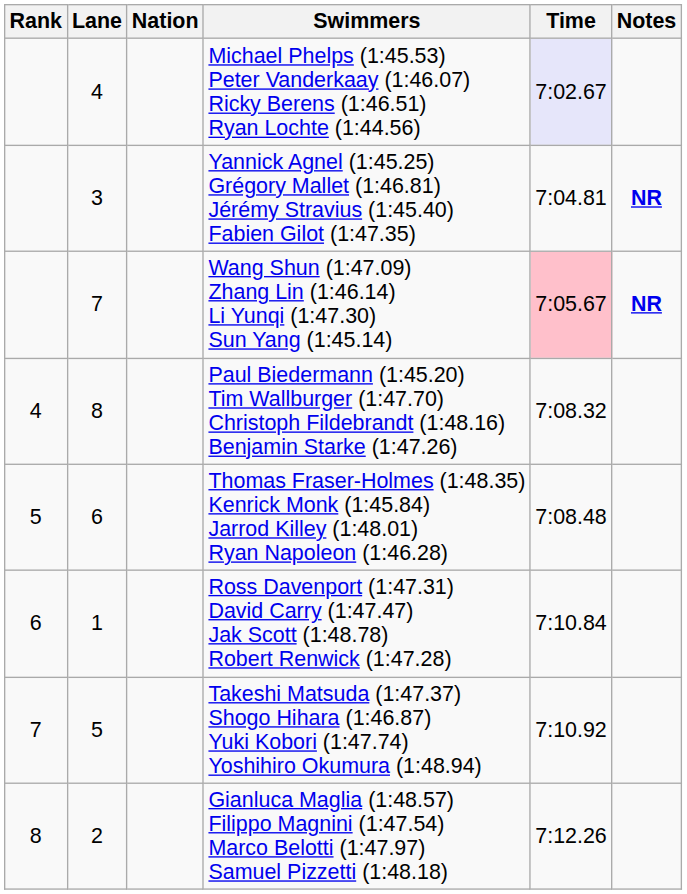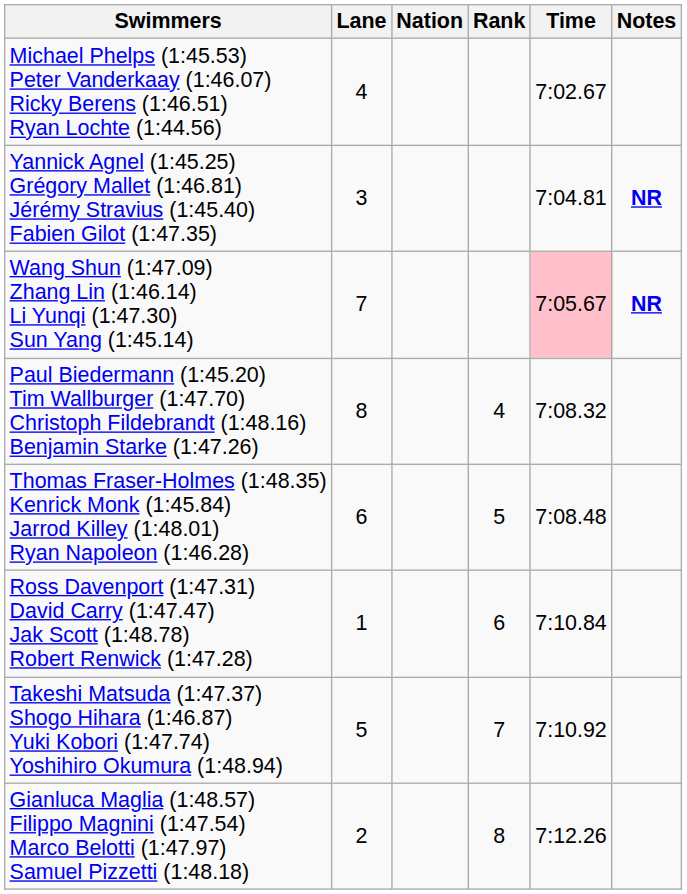columns swapped: (36, 21) <-> (367, 21)
(571, 91) lavender background -> (571, 91) no background
